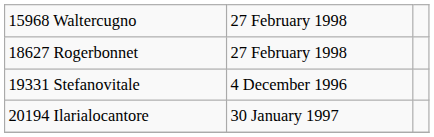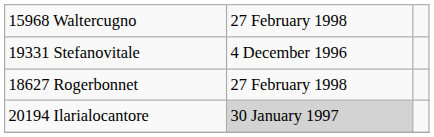rows swapped: (73, 52) <-> (74, 84)
(285, 116) no background -> (285, 116) lightgrey background
